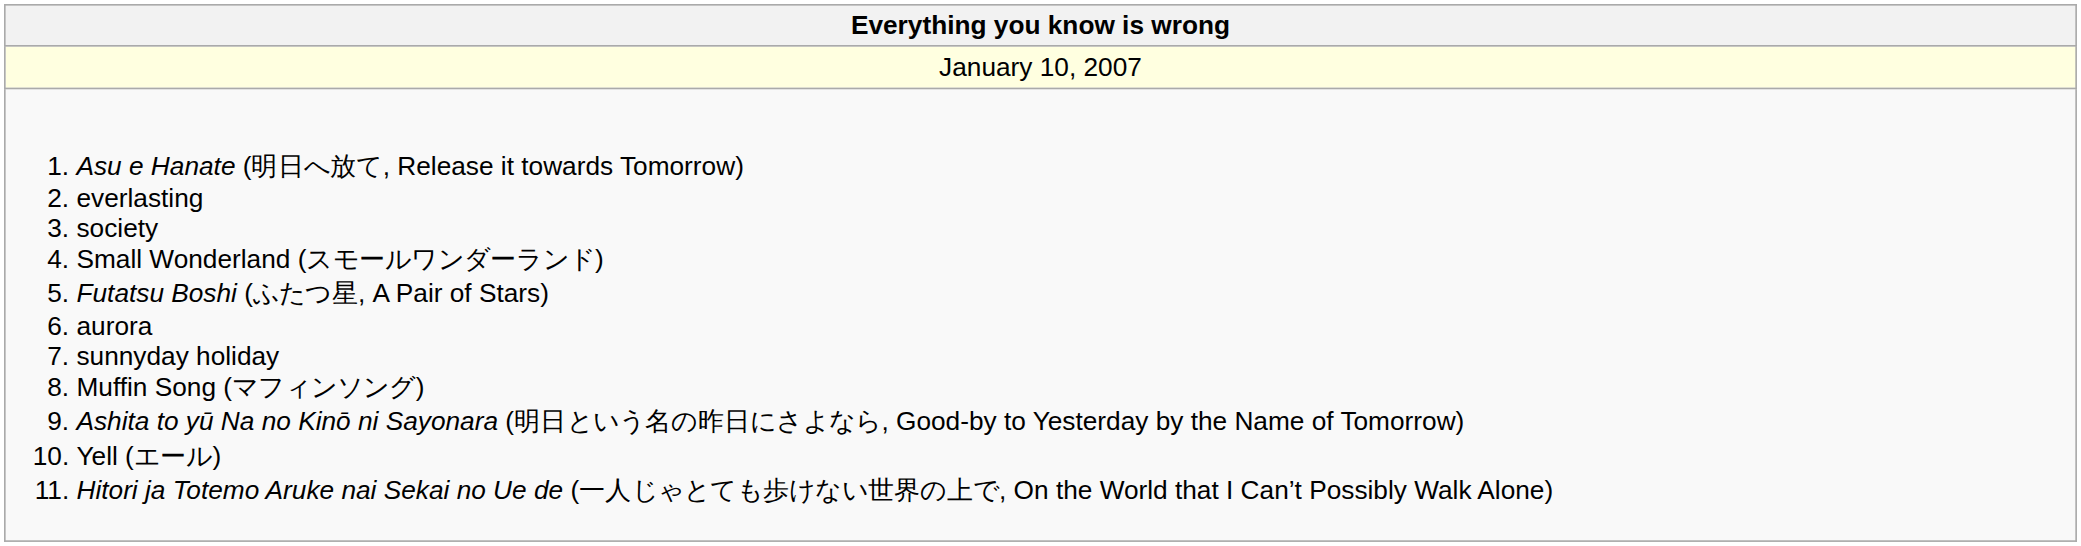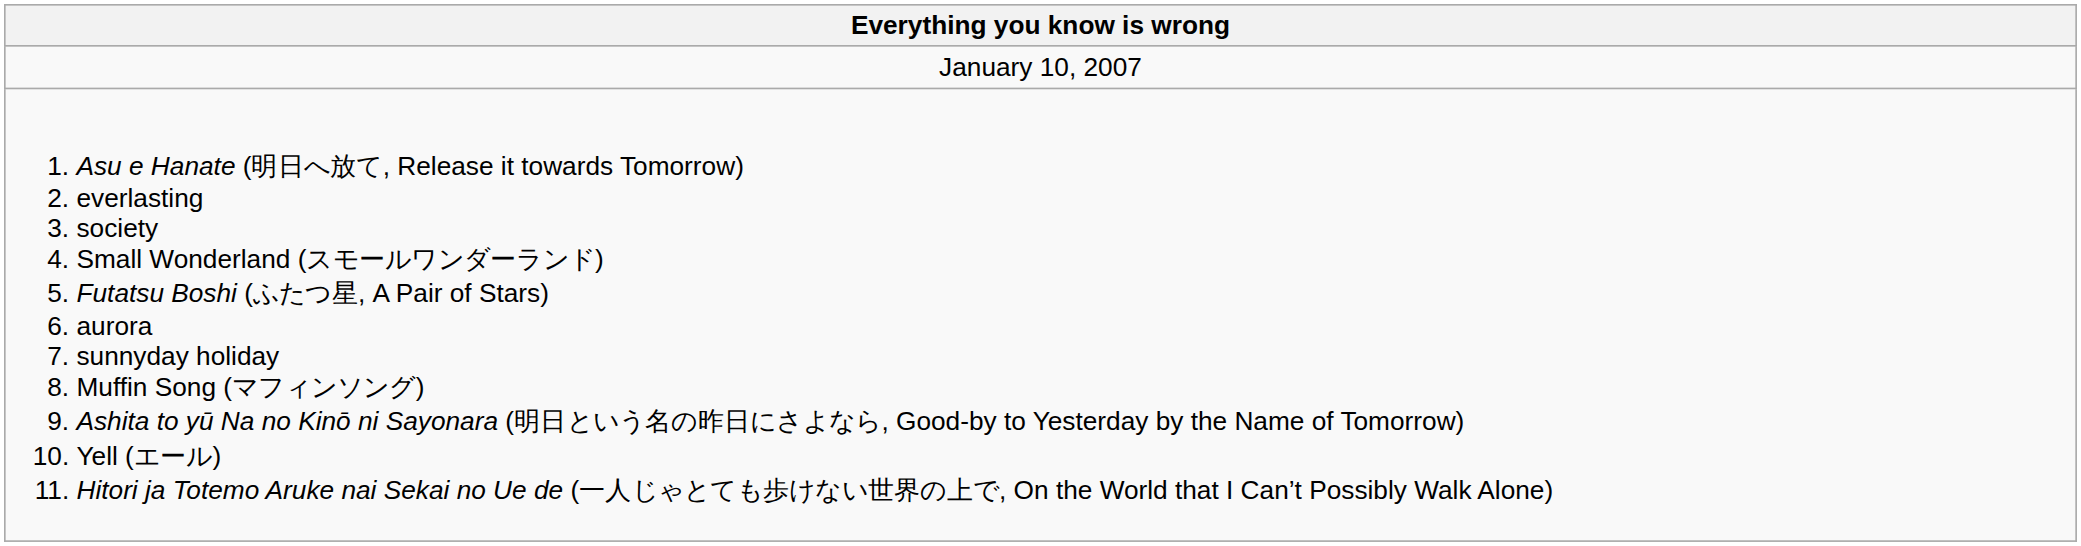(1040, 66) lightyellow background -> (1040, 66) no background
